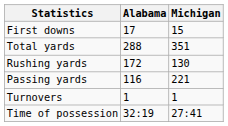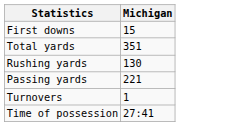- column: (145, 13)
